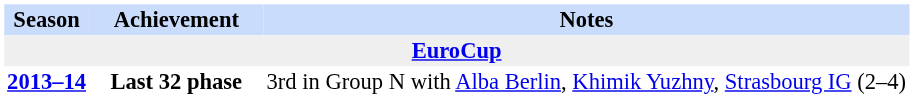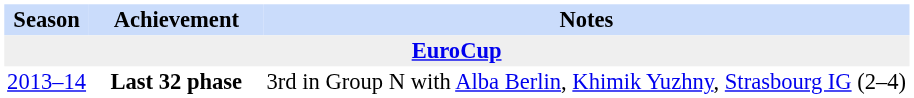(47, 81) bold -> (47, 81) normal
